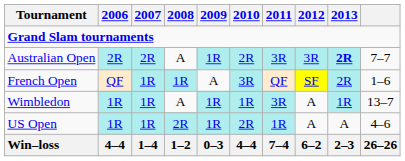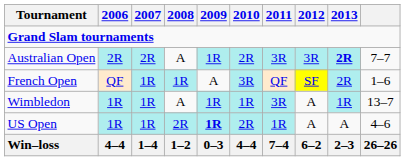(213, 123) normal -> (213, 123) bold
